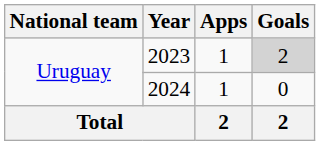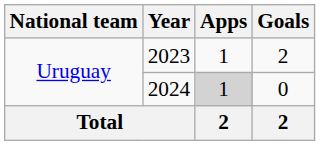(283, 55) lightgrey background -> (283, 55) no background
(224, 88) no background -> (224, 88) lightgrey background
